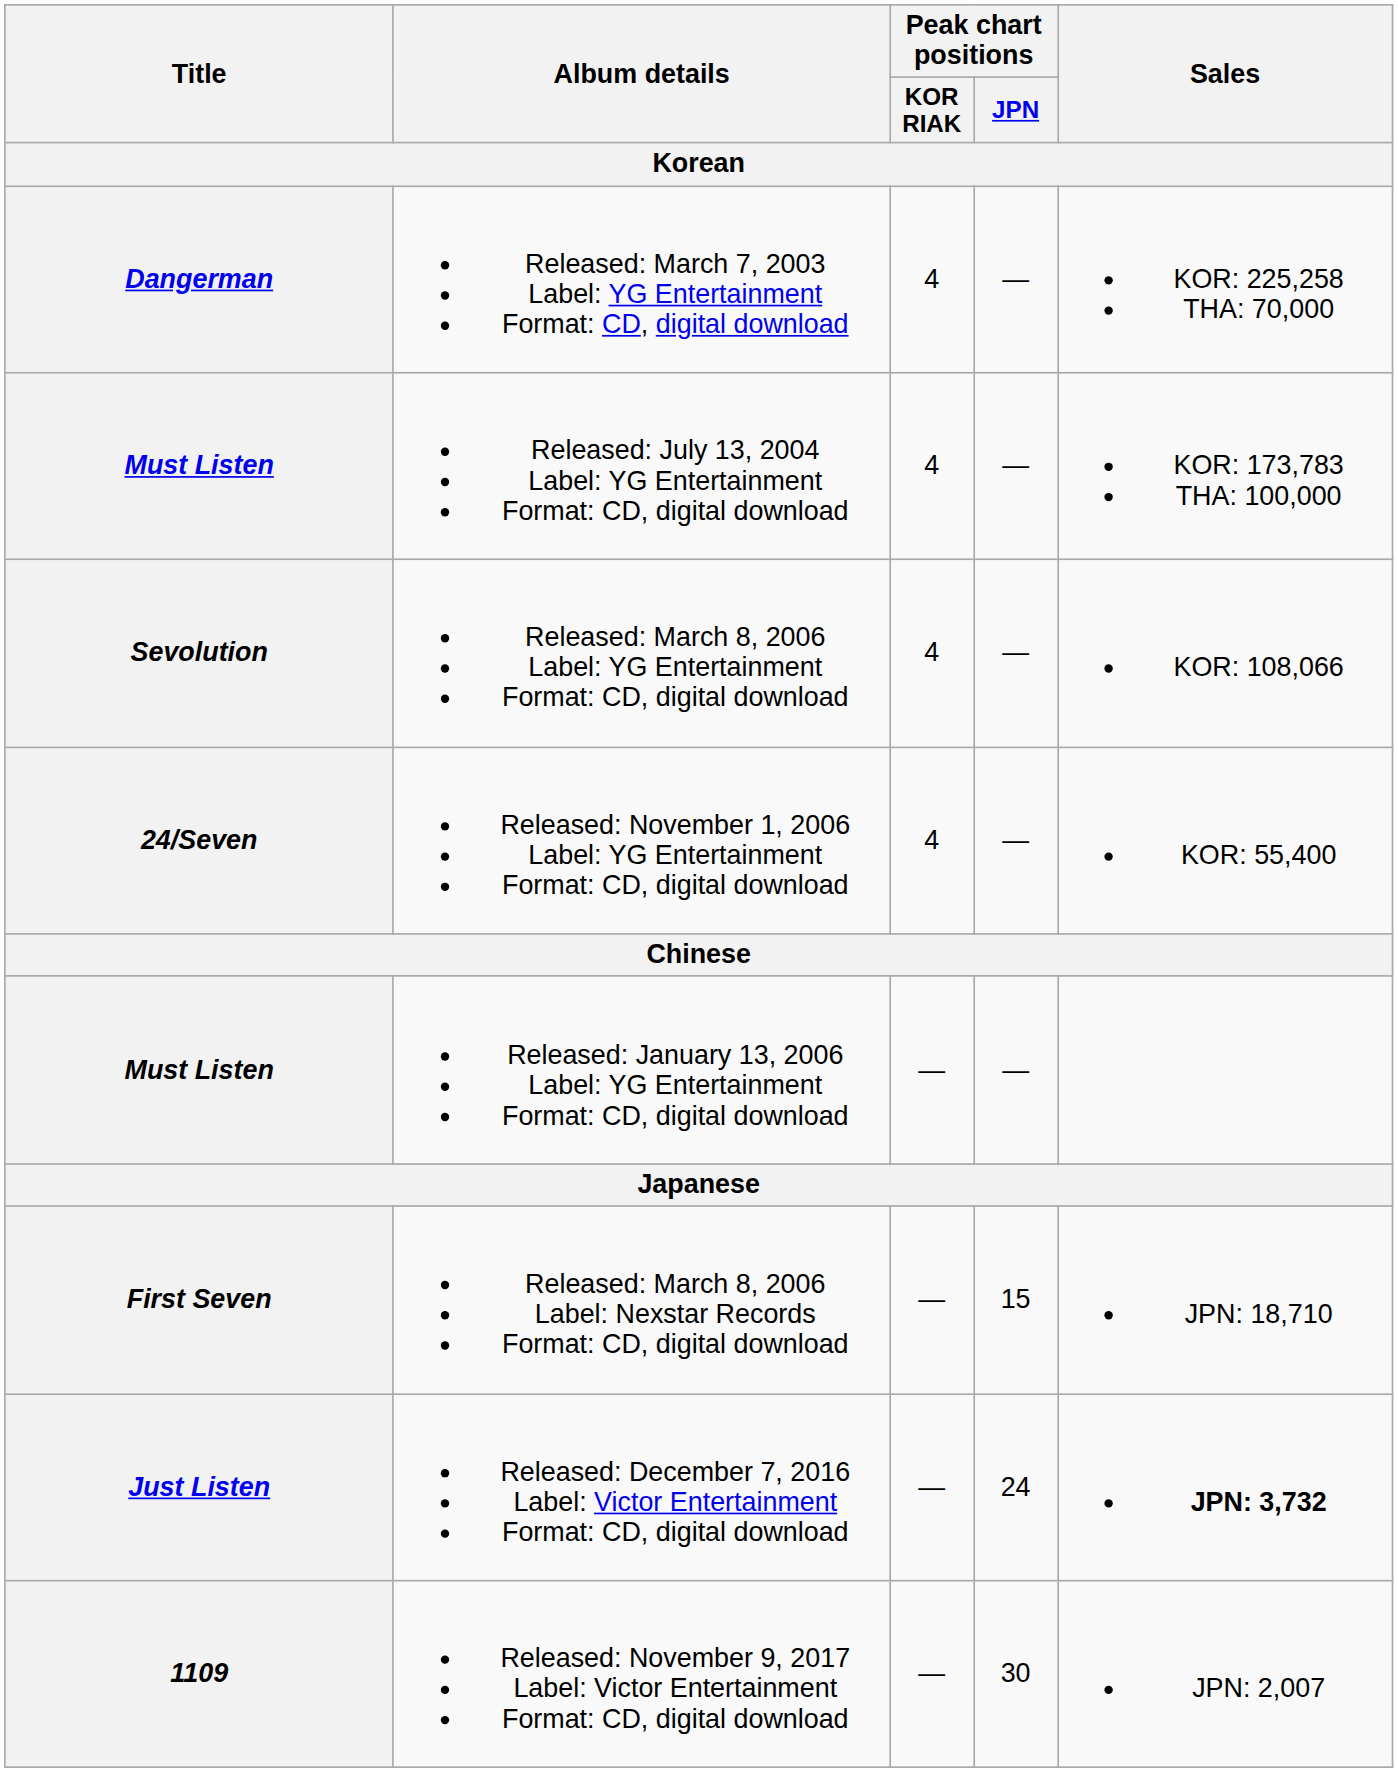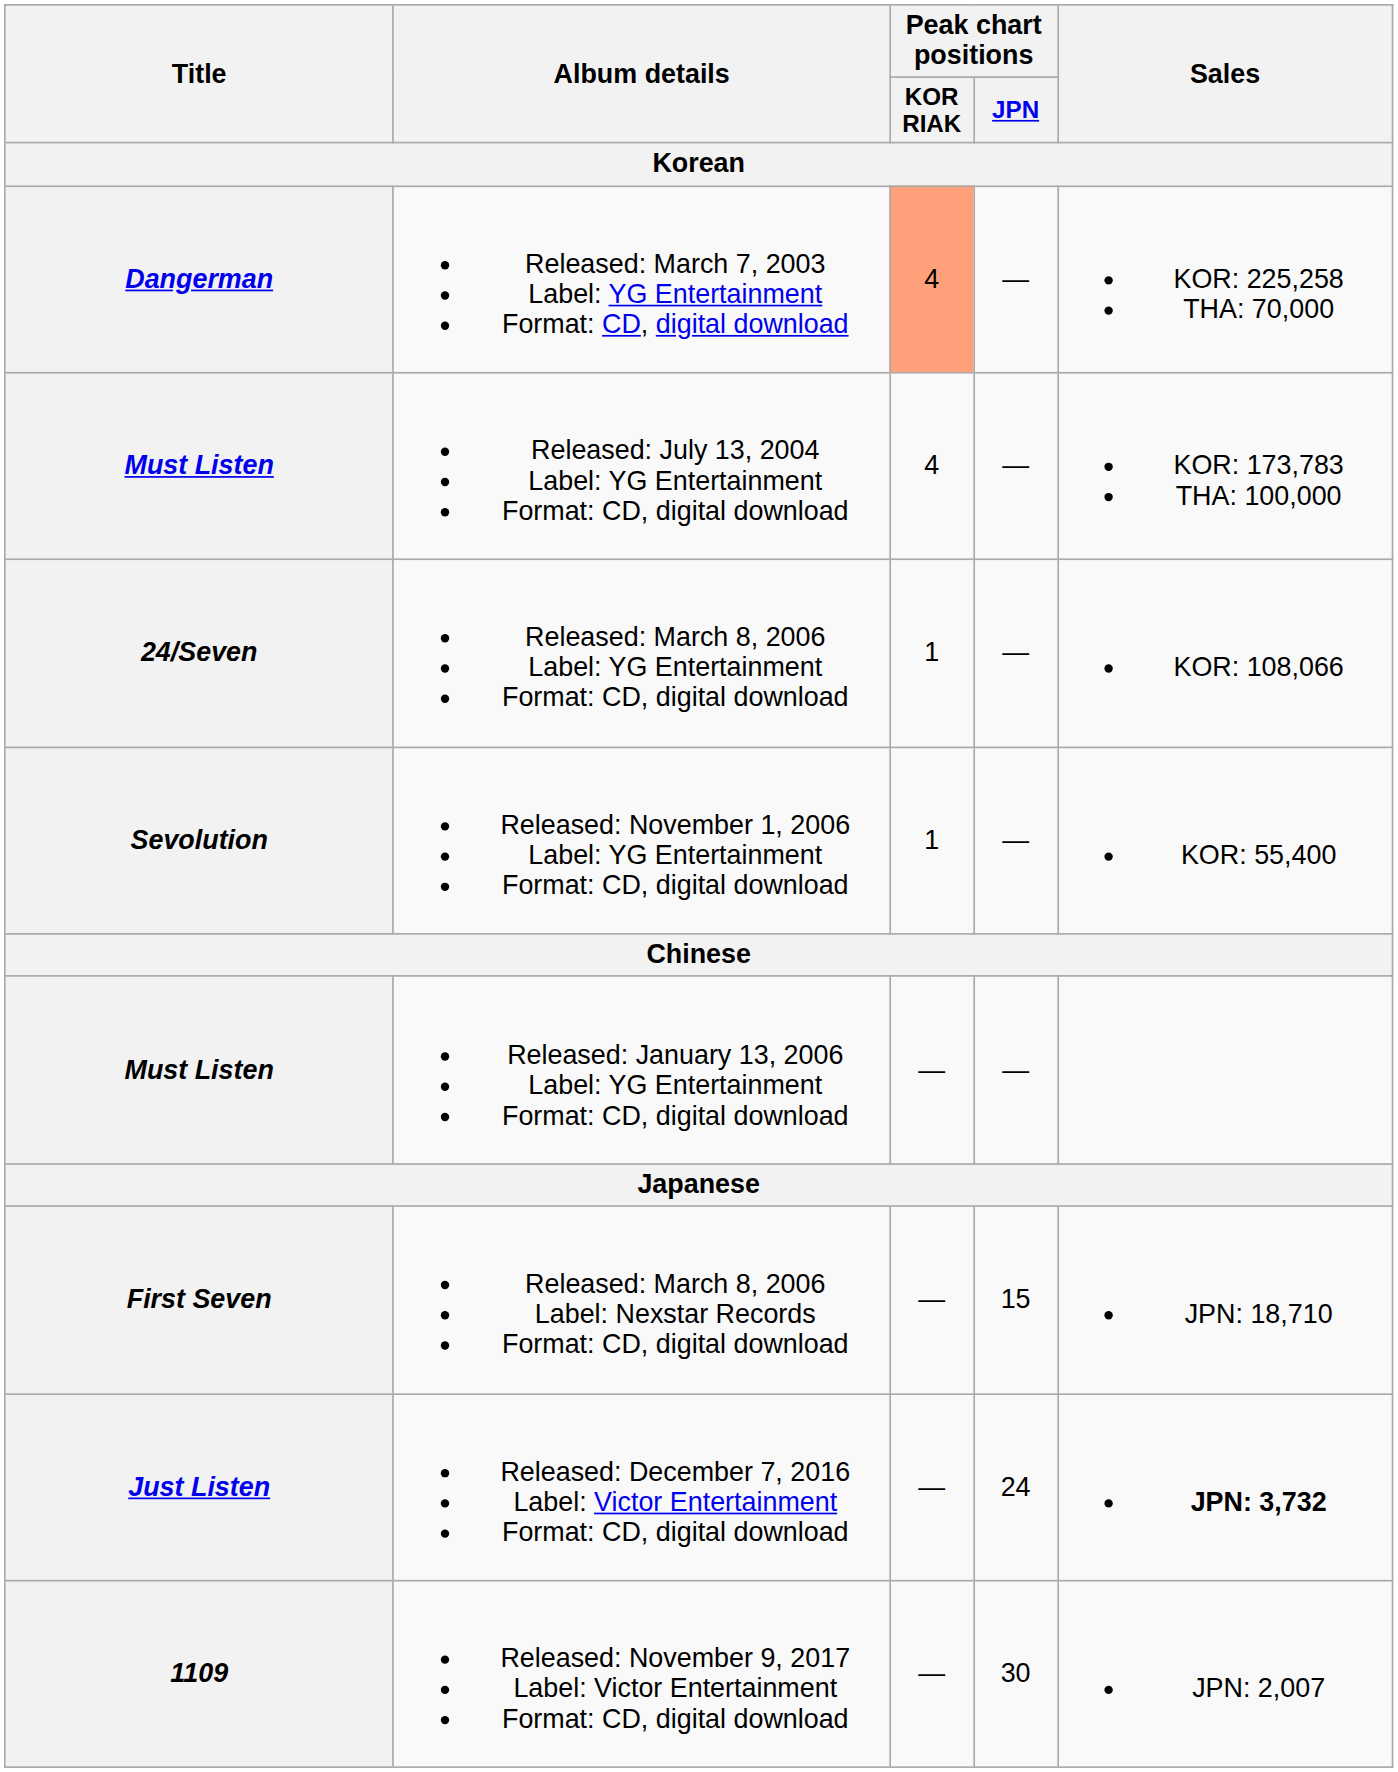(932, 278) no background -> (932, 278) lightsalmon background
(199, 652) Sevolution -> (199, 652) 24/Seven
(932, 652) 4 -> (932, 652) 1
(199, 839) 24/Seven -> (199, 839) Sevolution
(932, 839) 4 -> (932, 839) 1
